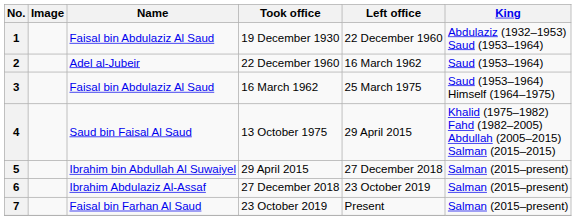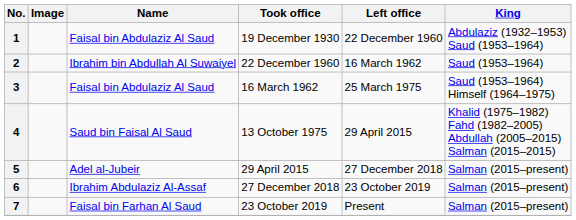(105, 63) Adel al-Jubeir -> (153, 63) Ibrahim bin Abdullah Al Suwaiyel
(153, 169) Ibrahim bin Abdullah Al Suwaiyel -> (105, 169) Adel al-Jubeir
